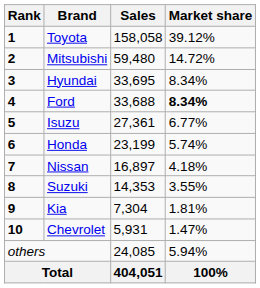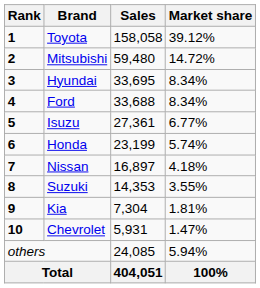(188, 101) bold -> (188, 101) normal
